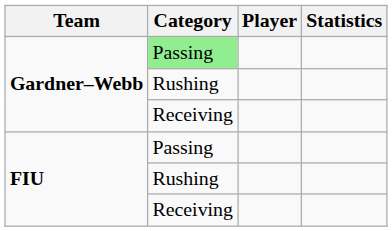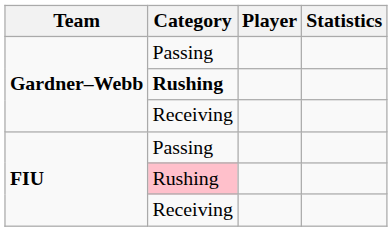(183, 52) lightgreen background -> (183, 52) no background
(186, 84) normal -> (188, 84) bold
(186, 178) no background -> (186, 178) pink background
